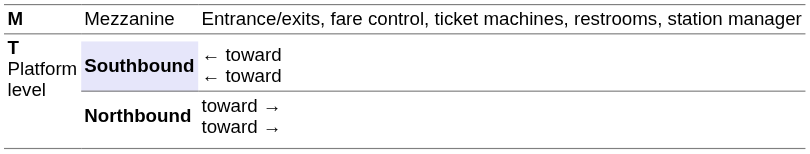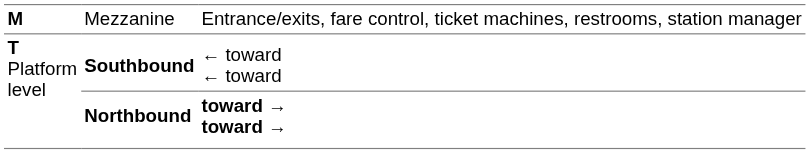(139, 65) lavender background -> (139, 65) no background
(242, 116) normal -> (244, 116) bold
